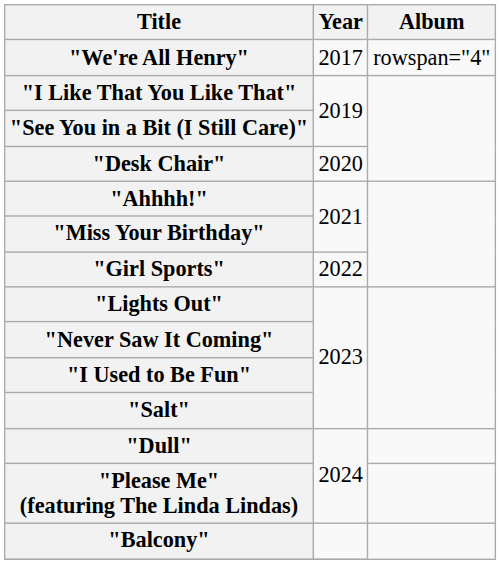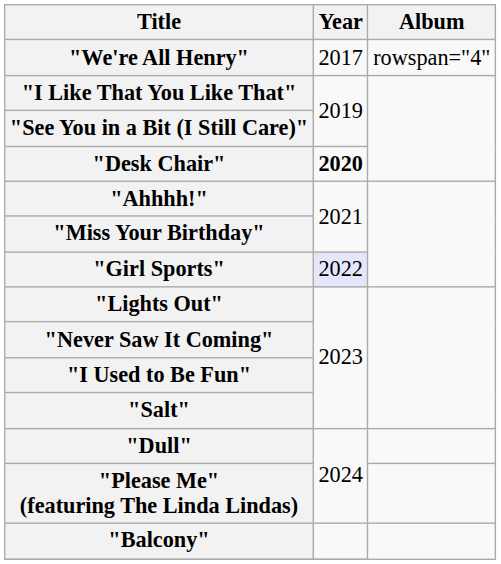(341, 163) normal -> (341, 163) bold
(341, 269) no background -> (341, 269) lavender background
